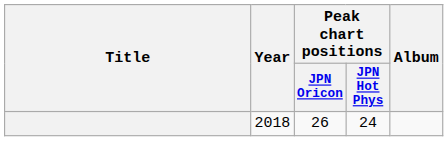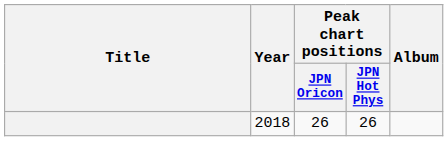(368, 123) 24 -> (368, 123) 26
